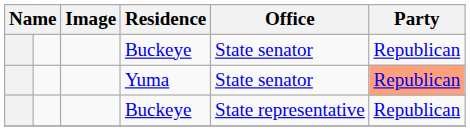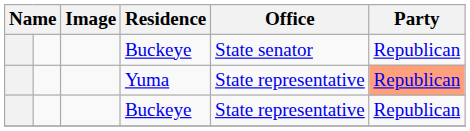(264, 79) State senator -> (290, 79) State representative
